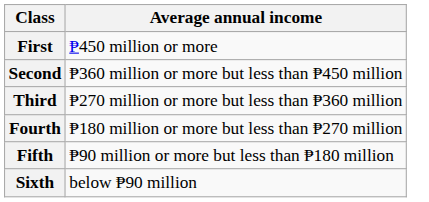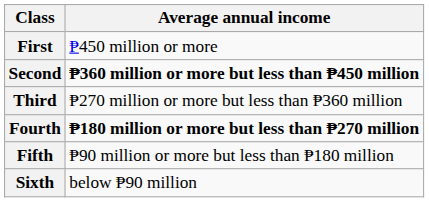(236, 73) normal -> (244, 73) bold
(236, 127) normal -> (244, 127) bold
